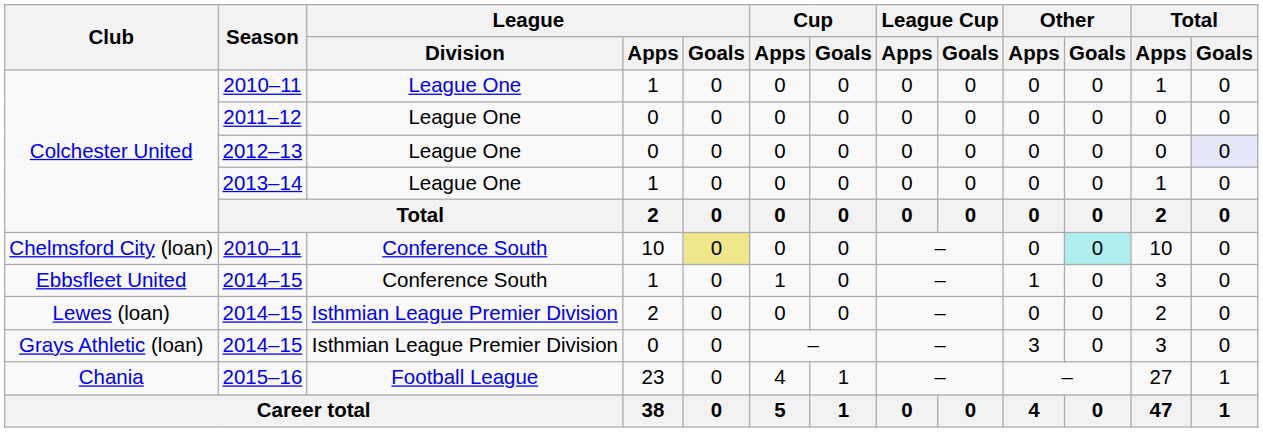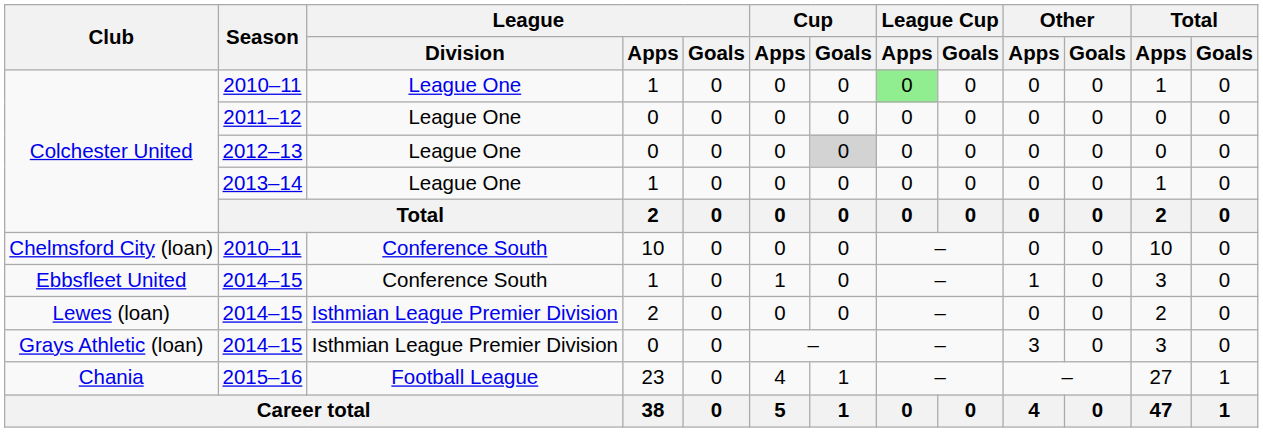(907, 85) no background -> (907, 85) lightgreen background
(843, 150) no background -> (843, 150) lightgrey background
(1224, 150) lavender background -> (1224, 150) no background
(716, 248) khaki background -> (716, 248) no background
(1097, 248) paleturquoise background -> (1097, 248) no background
